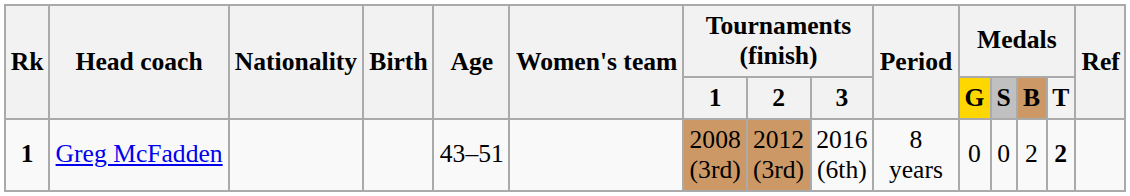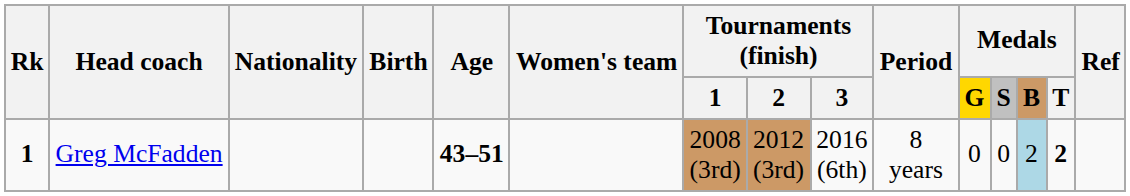(472, 154) normal -> (472, 154) bold
(1031, 154) no background -> (1031, 154) lightblue background
